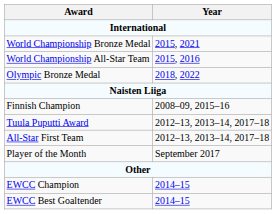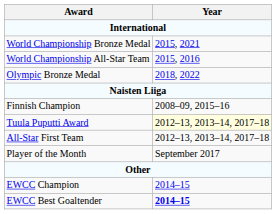(212, 122) no background -> (212, 122) lightyellow background
(172, 201) normal -> (172, 201) bold
